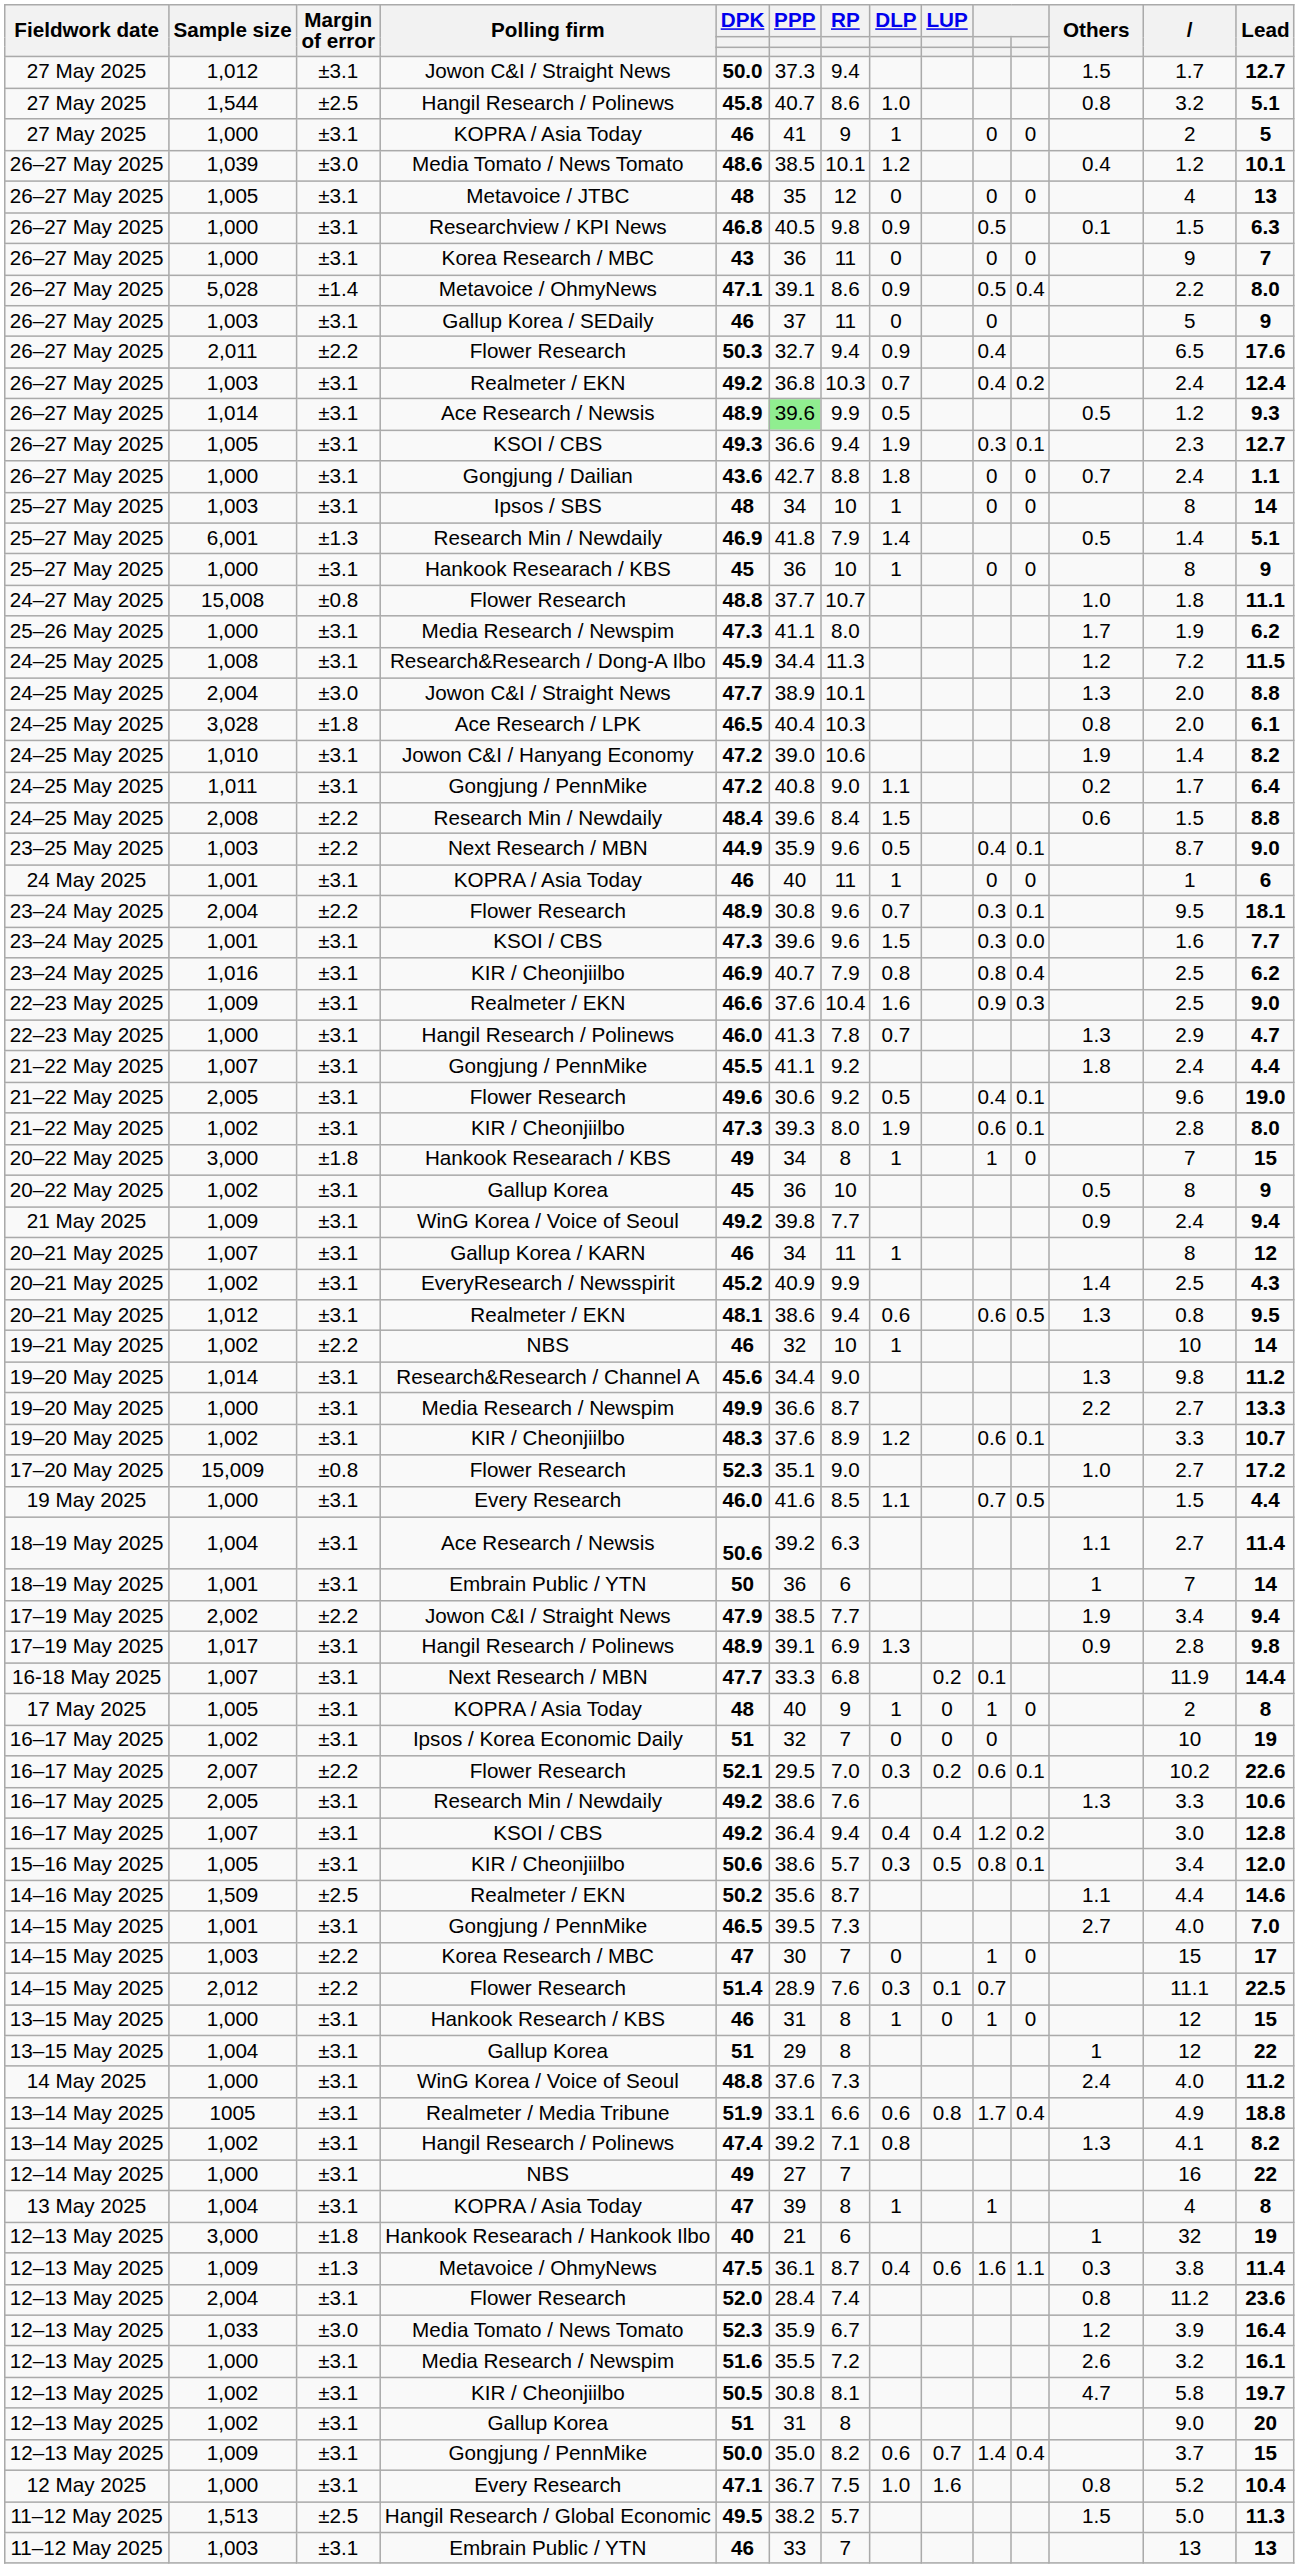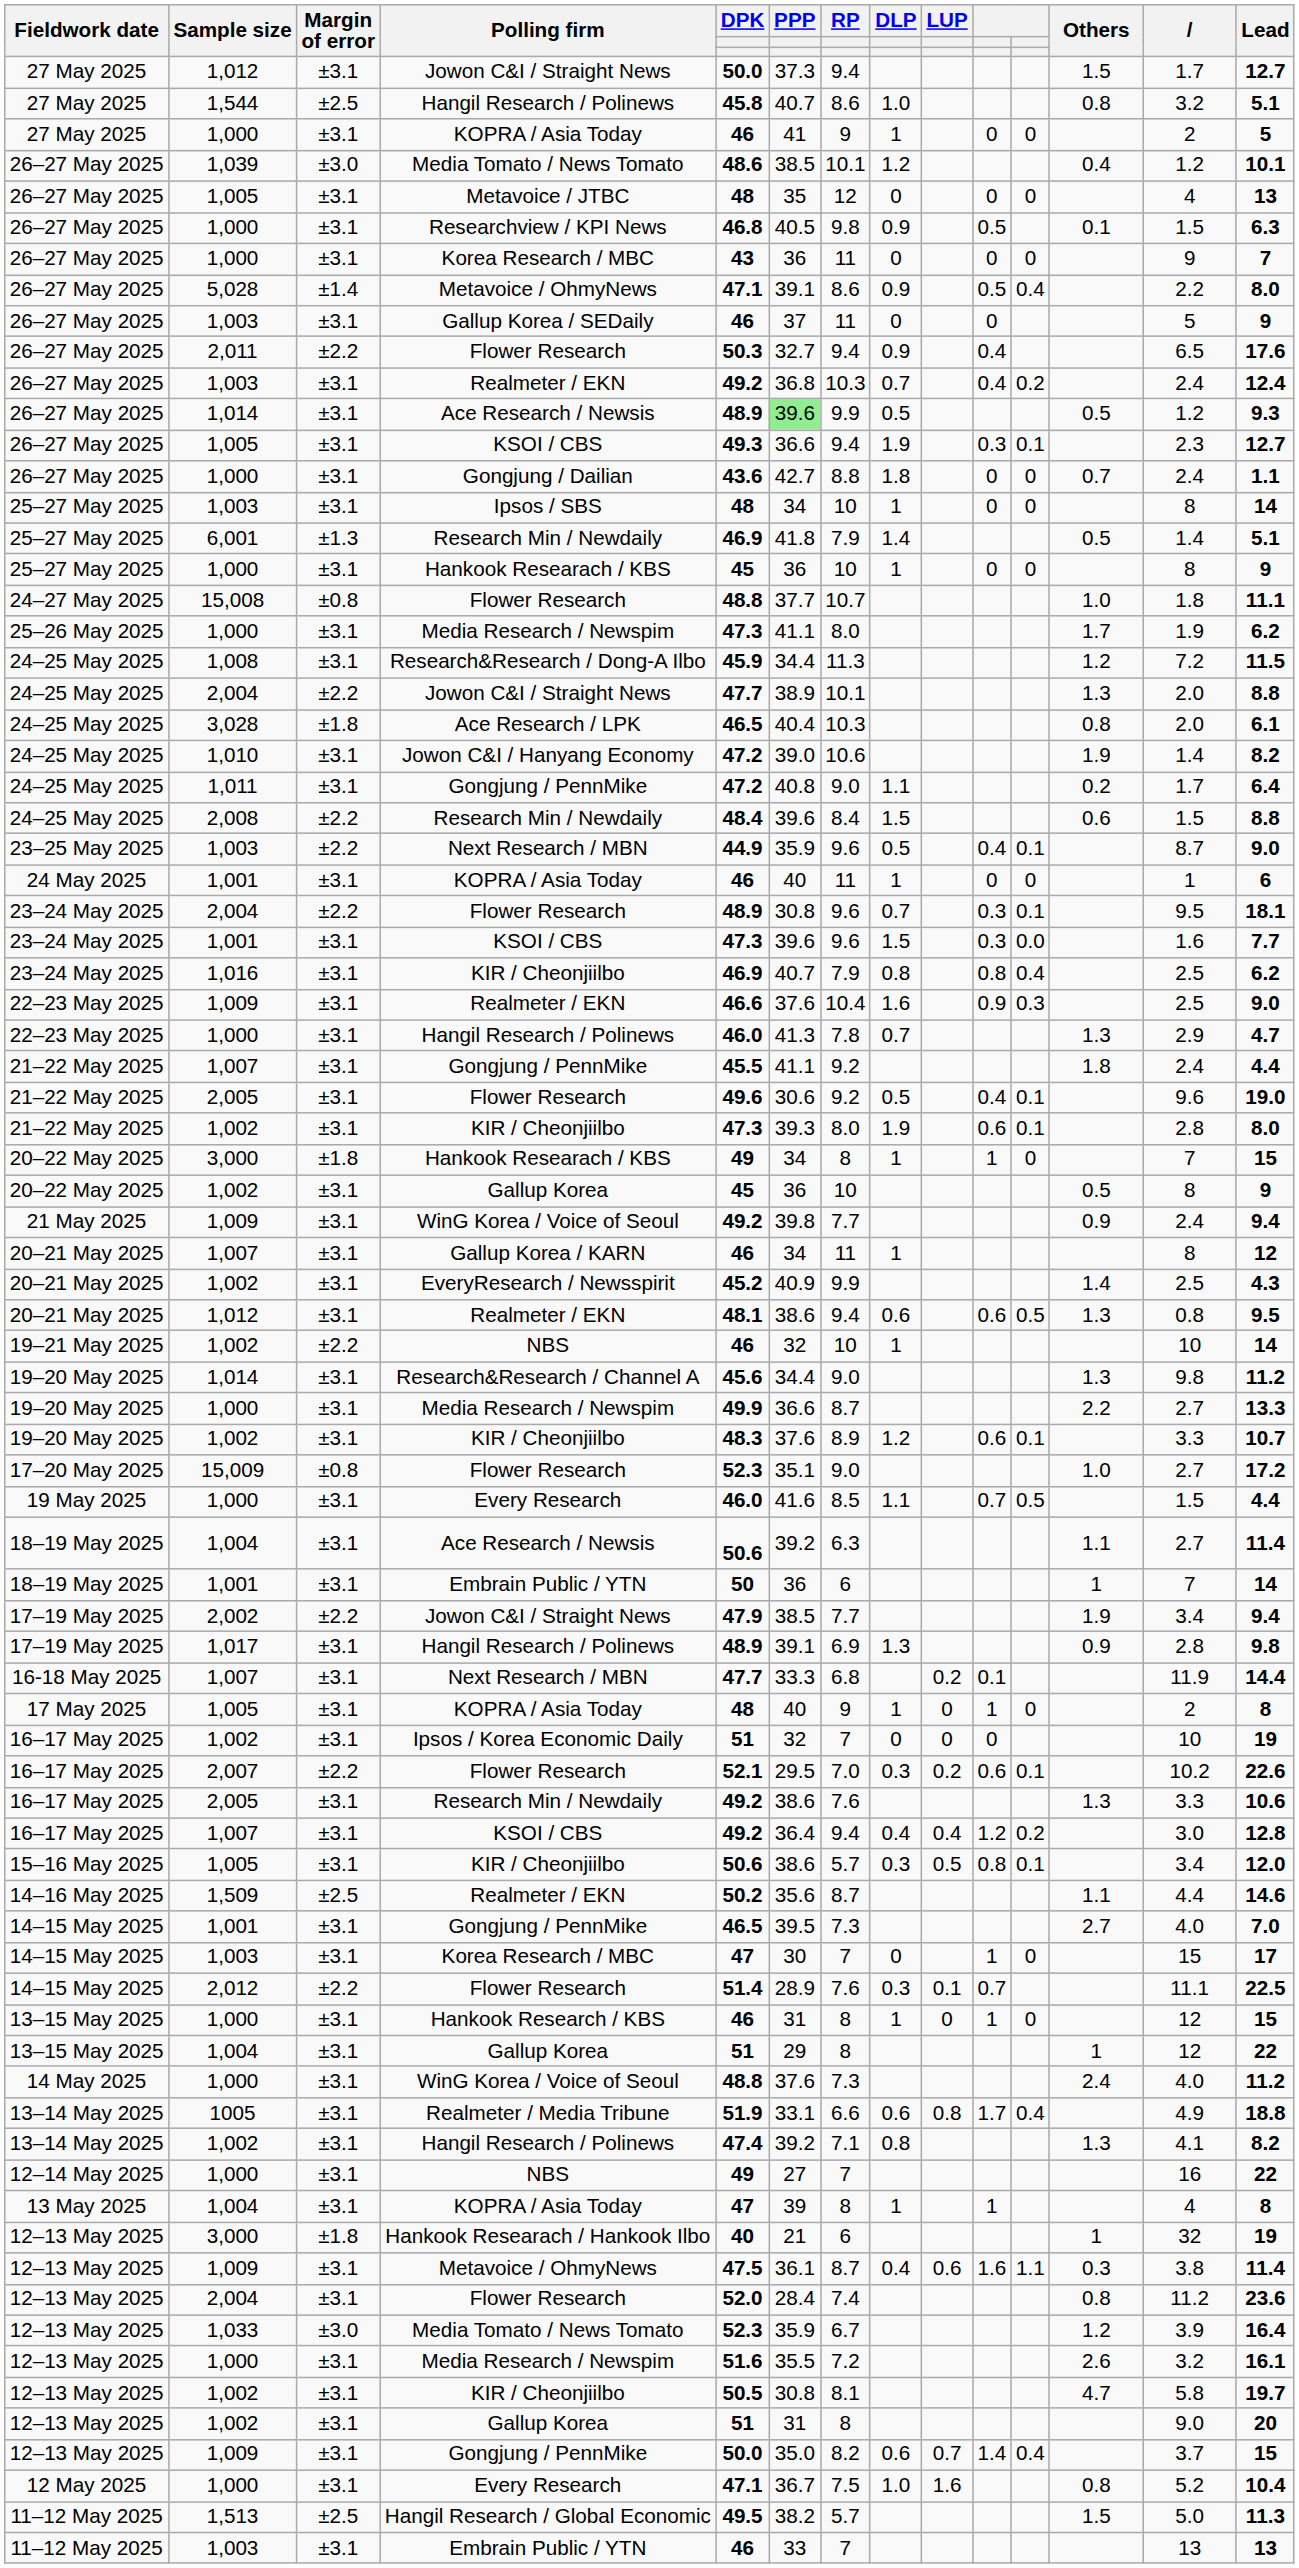(338, 693) ±3.0 -> (338, 693) ±2.2
(338, 1957) ±2.2 -> (338, 1957) ±3.1
(338, 2267) ±1.3 -> (338, 2267) ±3.1
